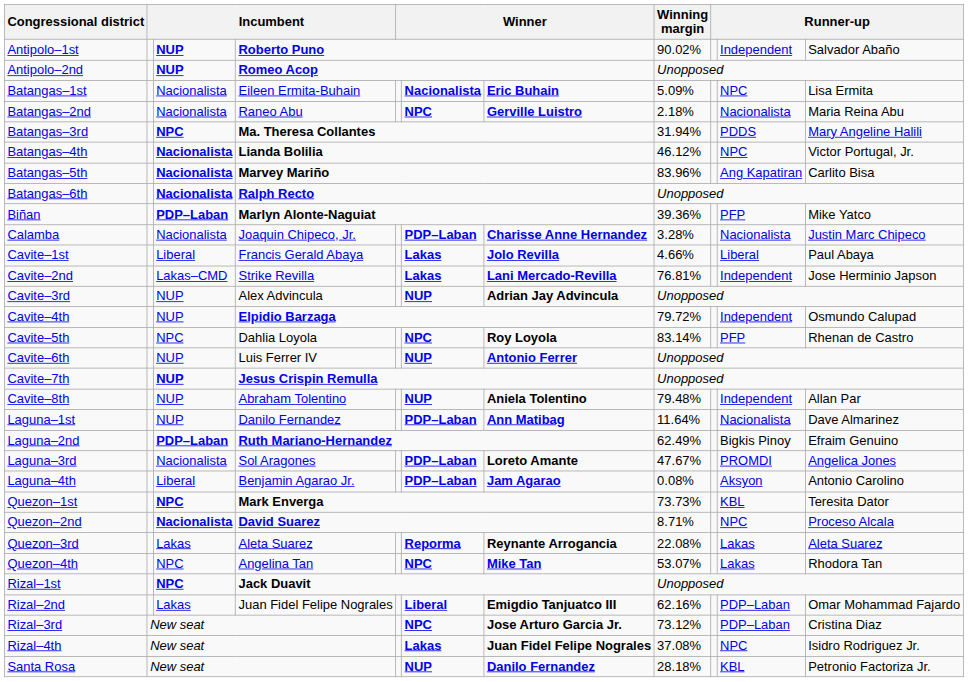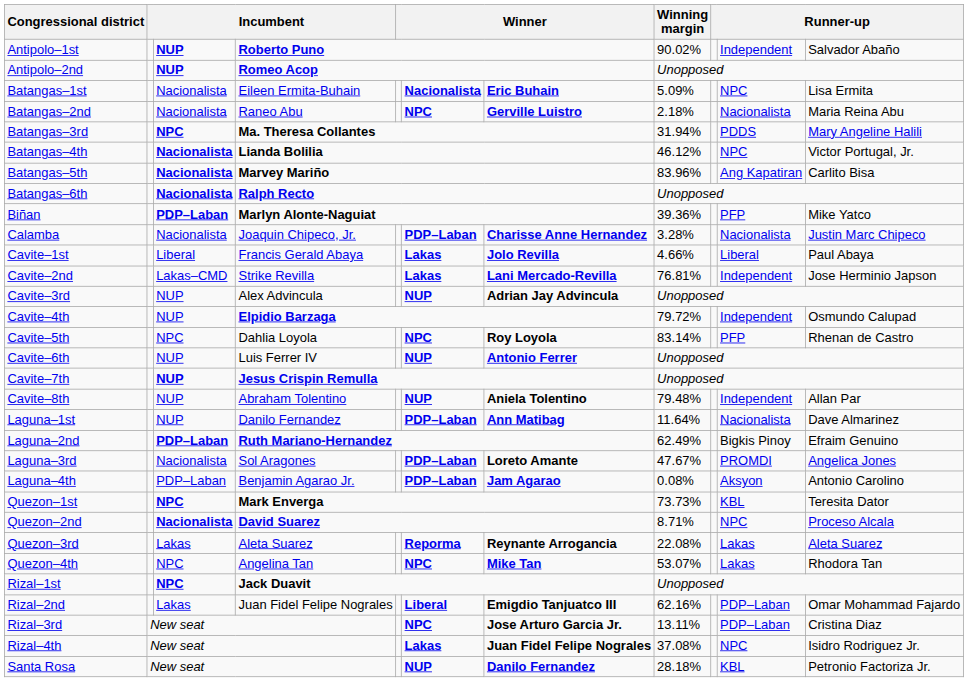(176, 481) Liberal -> (191, 481) PDP–Laban
(679, 625) 73.12% -> (679, 625) 13.11%
